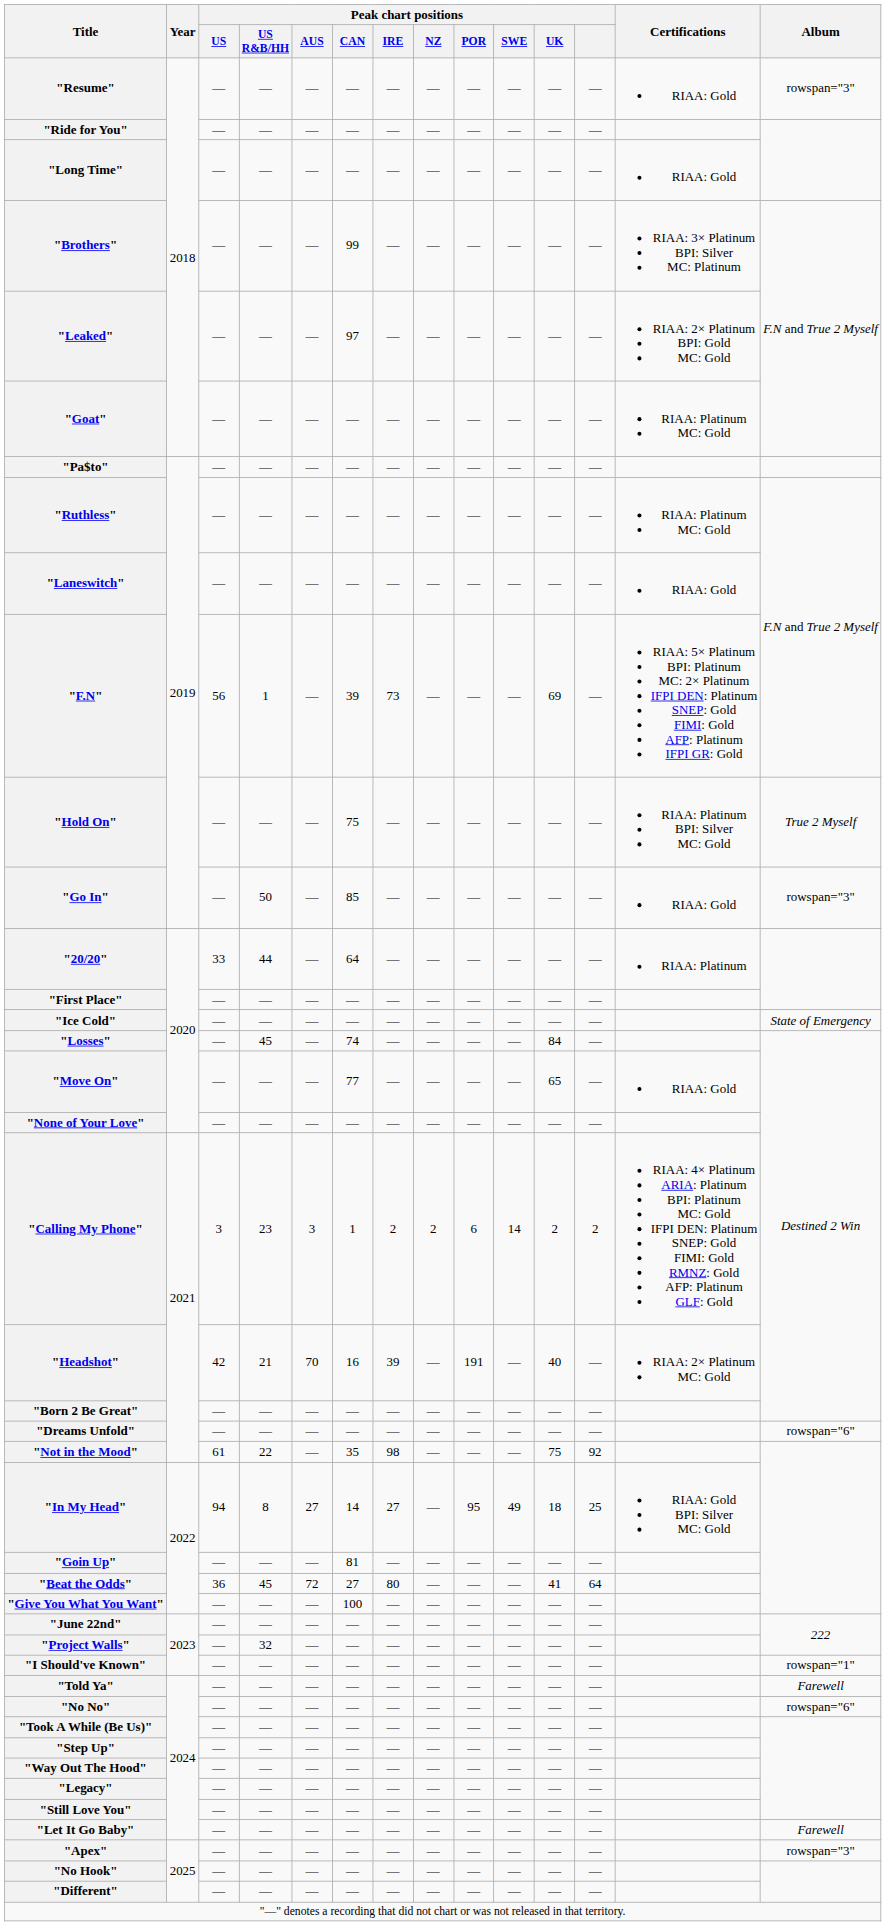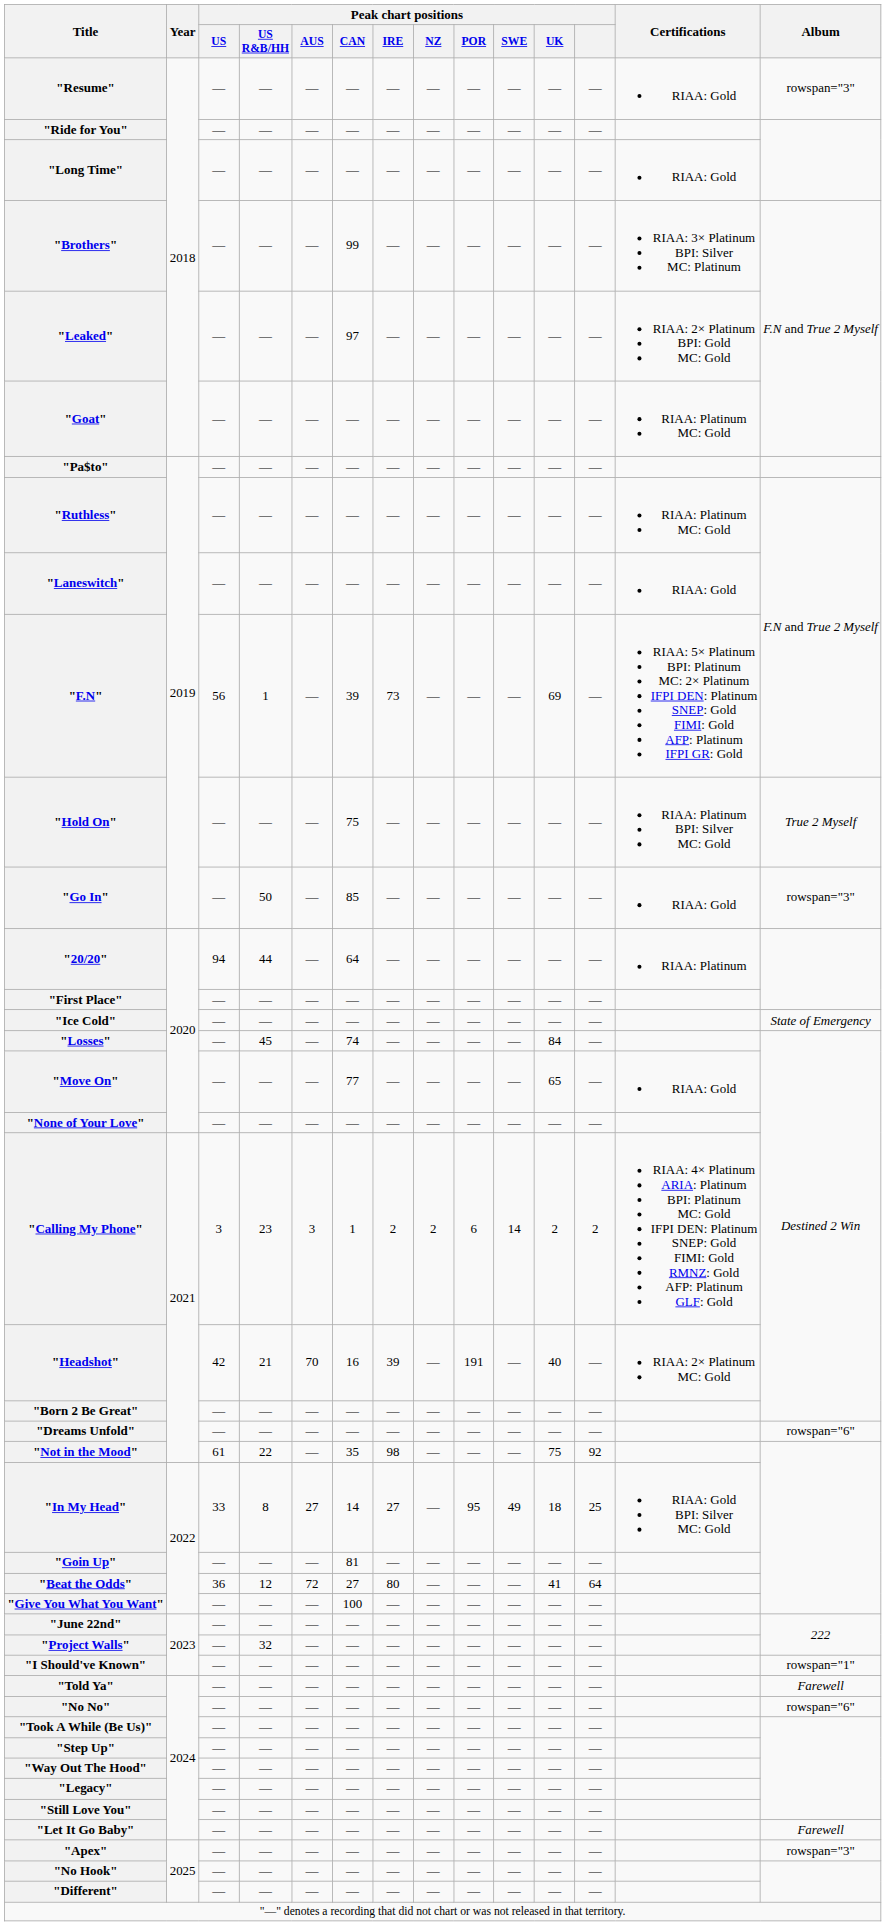(219, 958) 33 -> (219, 958) 94
(219, 1507) 94 -> (219, 1507) 33
(265, 1583) 45 -> (265, 1583) 12
